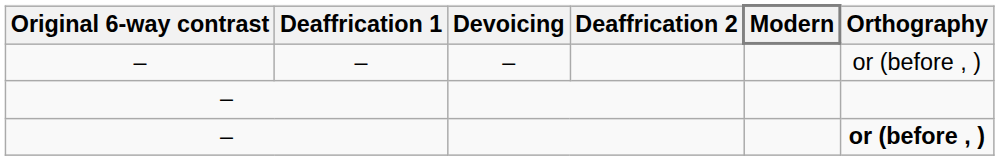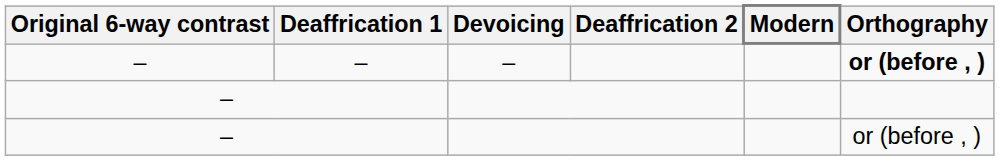(917, 62) normal -> (917, 62) bold
(917, 136) bold -> (917, 136) normal
